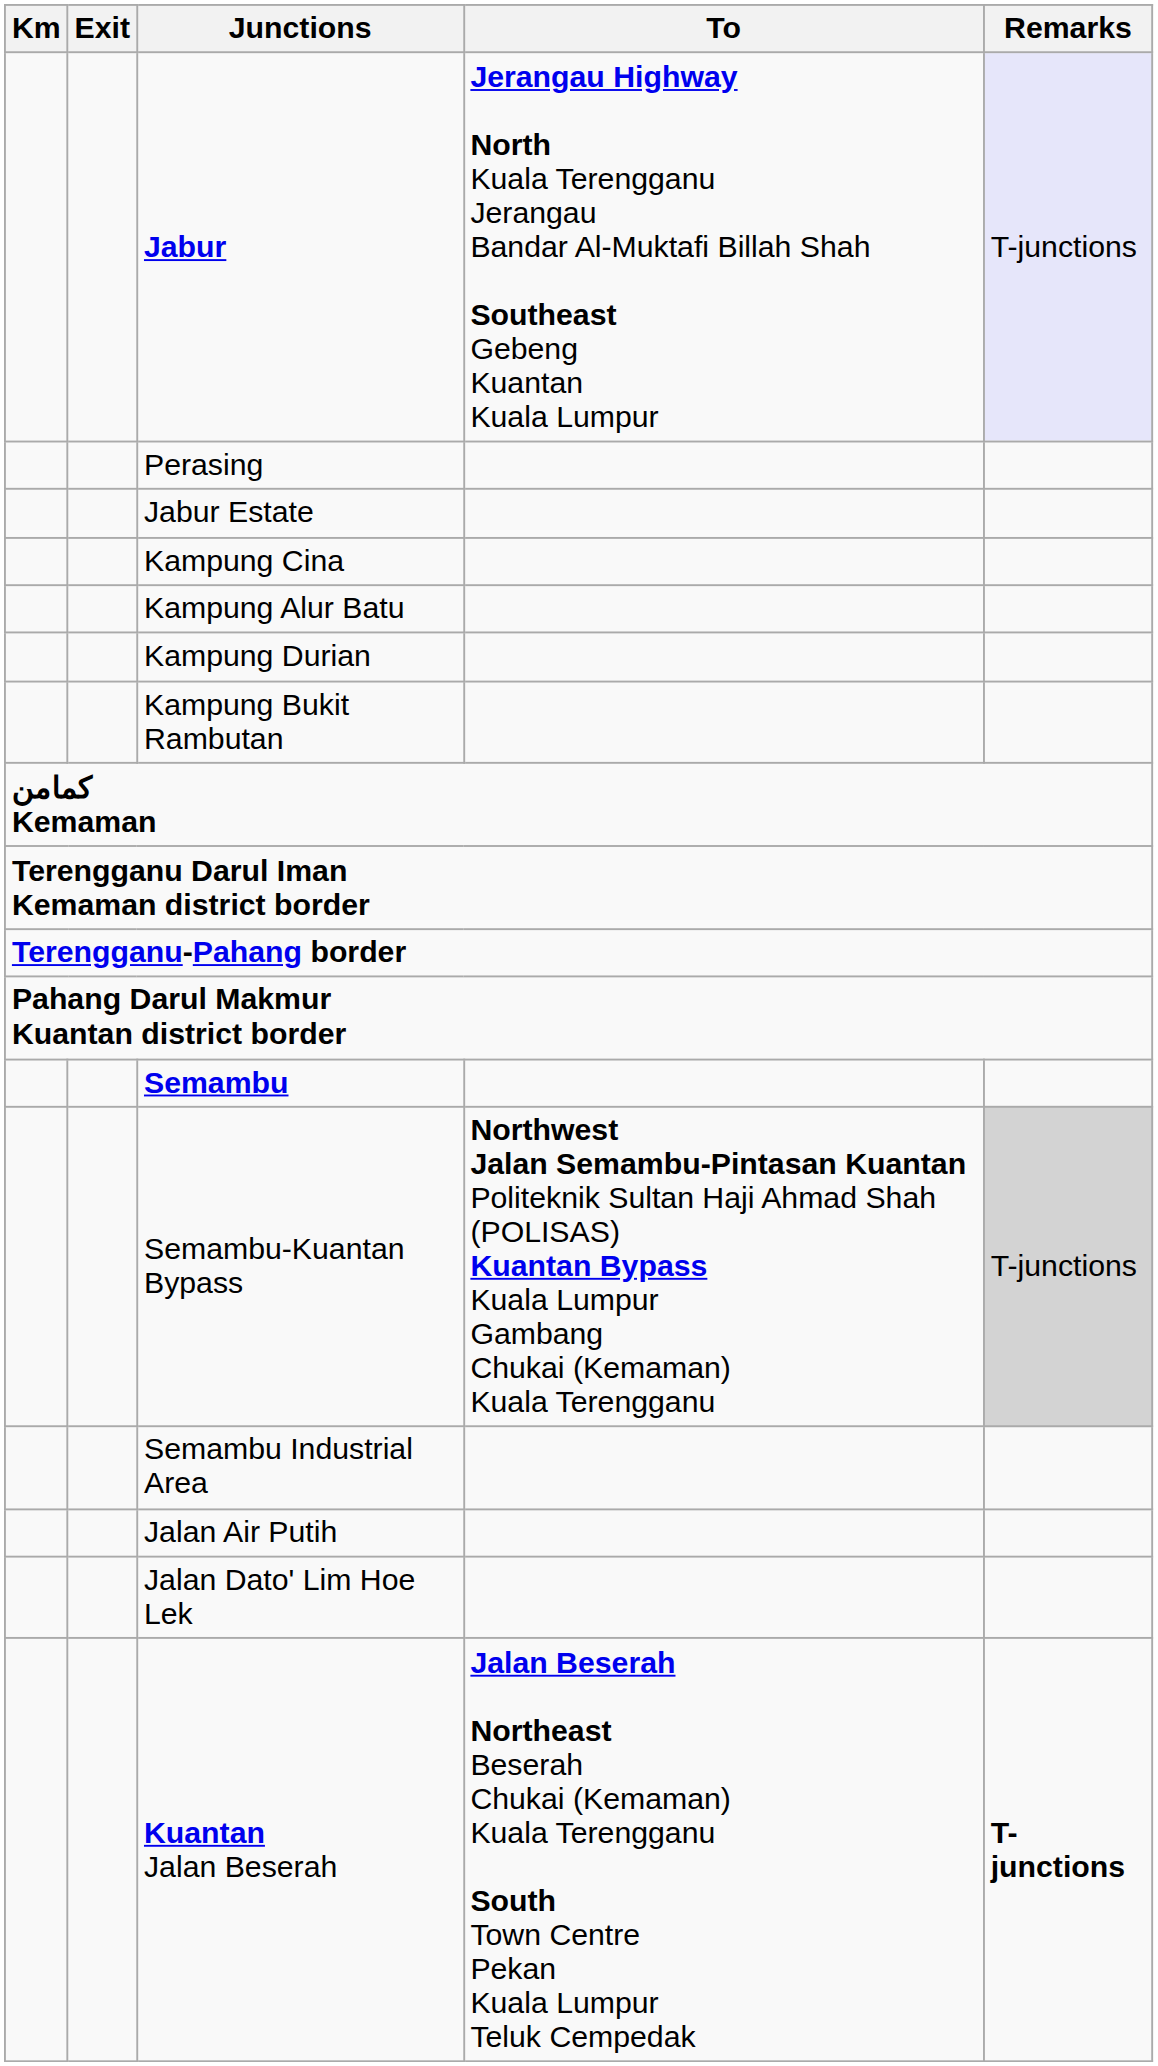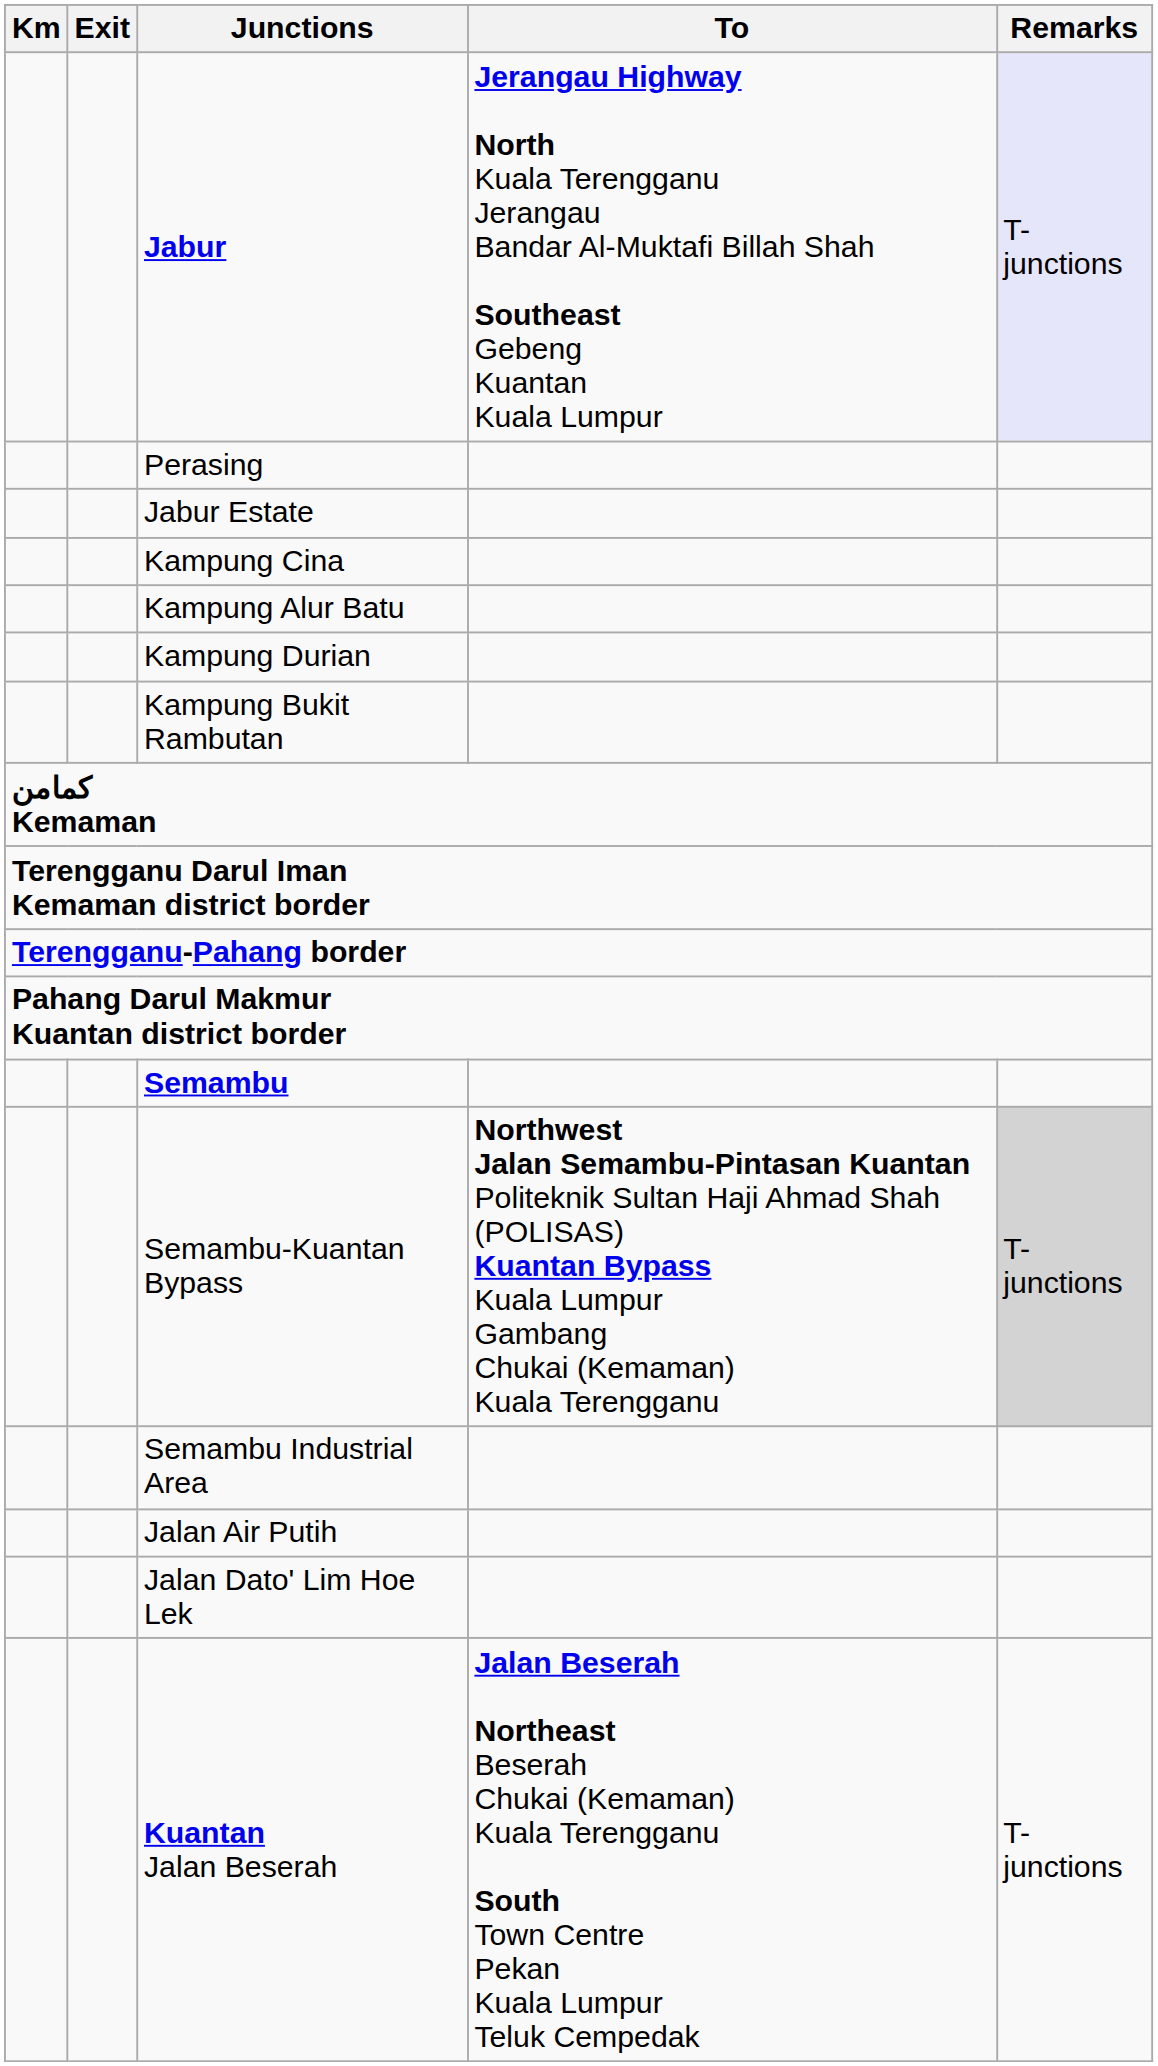(1058, 1849) bold -> (1063, 1849) normal
